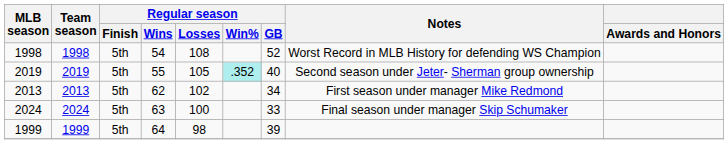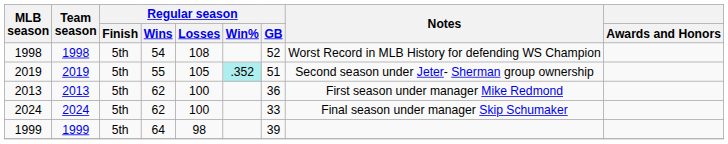(274, 72) 40 -> (274, 72) 51
(199, 91) 102 -> (199, 91) 100
(274, 91) 34 -> (274, 91) 36
(158, 110) 63 -> (158, 110) 62
